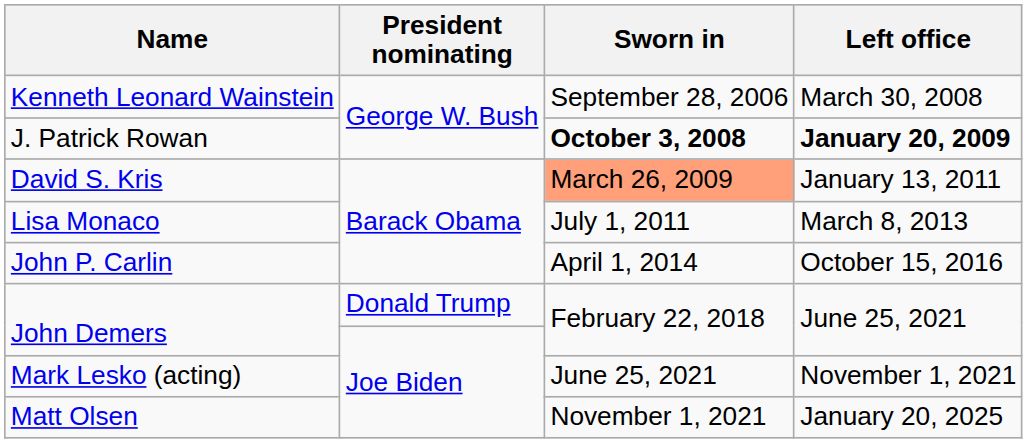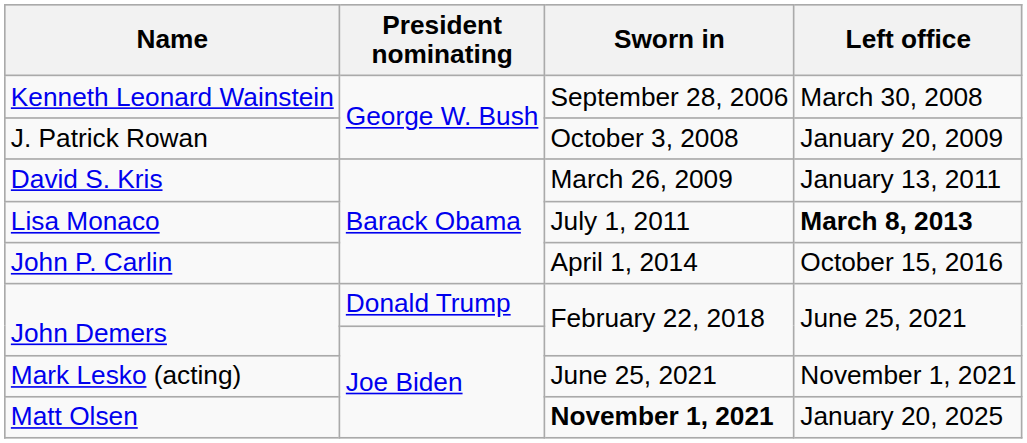(648, 138) bold -> (645, 138) normal
(905, 138) bold -> (902, 138) normal
(642, 179) lightsalmon background -> (642, 179) no background
(884, 221) normal -> (886, 221) bold
(658, 417) normal -> (662, 417) bold
